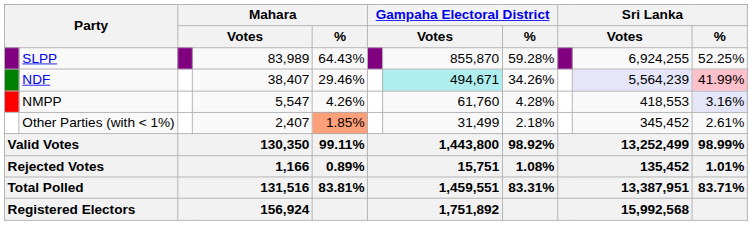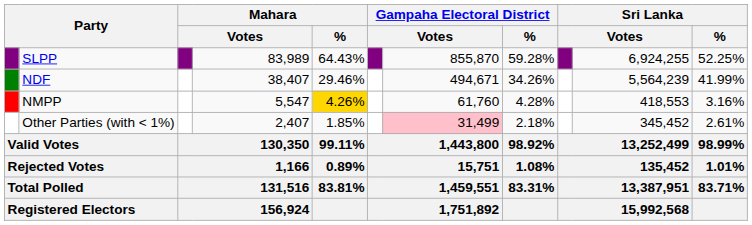(475, 79) paleturquoise background -> (475, 79) no background
(659, 79) lavender background -> (659, 79) no background
(721, 79) pink background -> (721, 79) no background
(345, 101) no background -> (345, 101) gold background
(725, 101) lavender background -> (725, 101) no background
(345, 123) lightsalmon background -> (345, 123) no background
(478, 123) no background -> (478, 123) pink background
